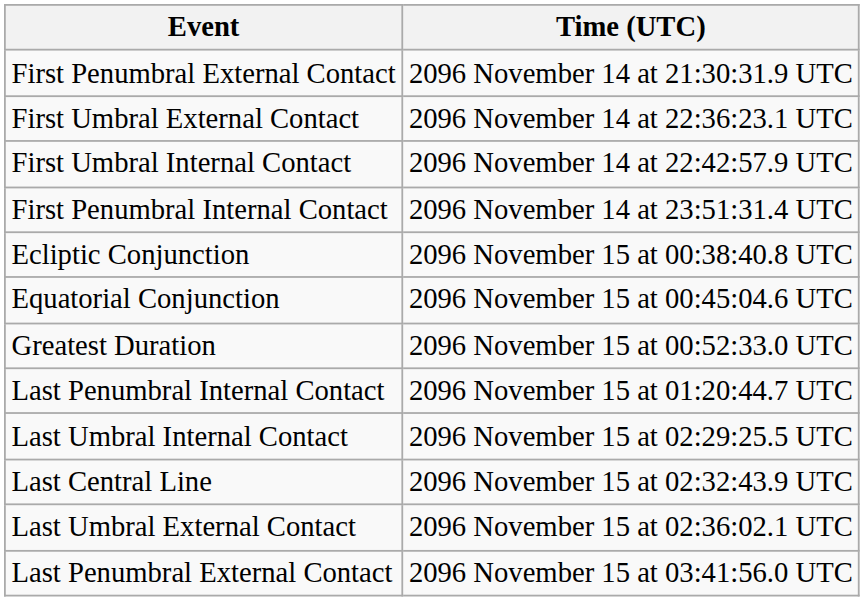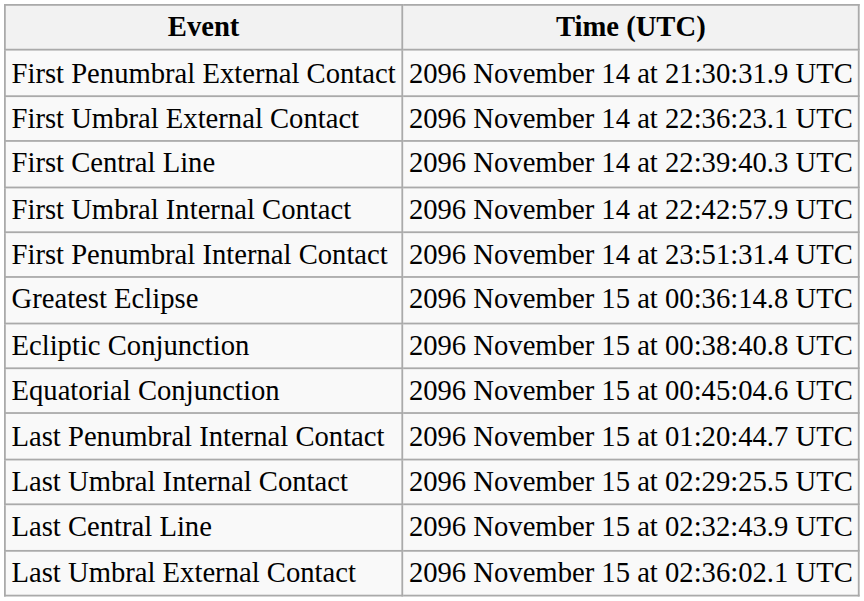+ row: (113, 163)
+ row: (105, 299)
- row: (114, 345)
- row: (202, 572)
